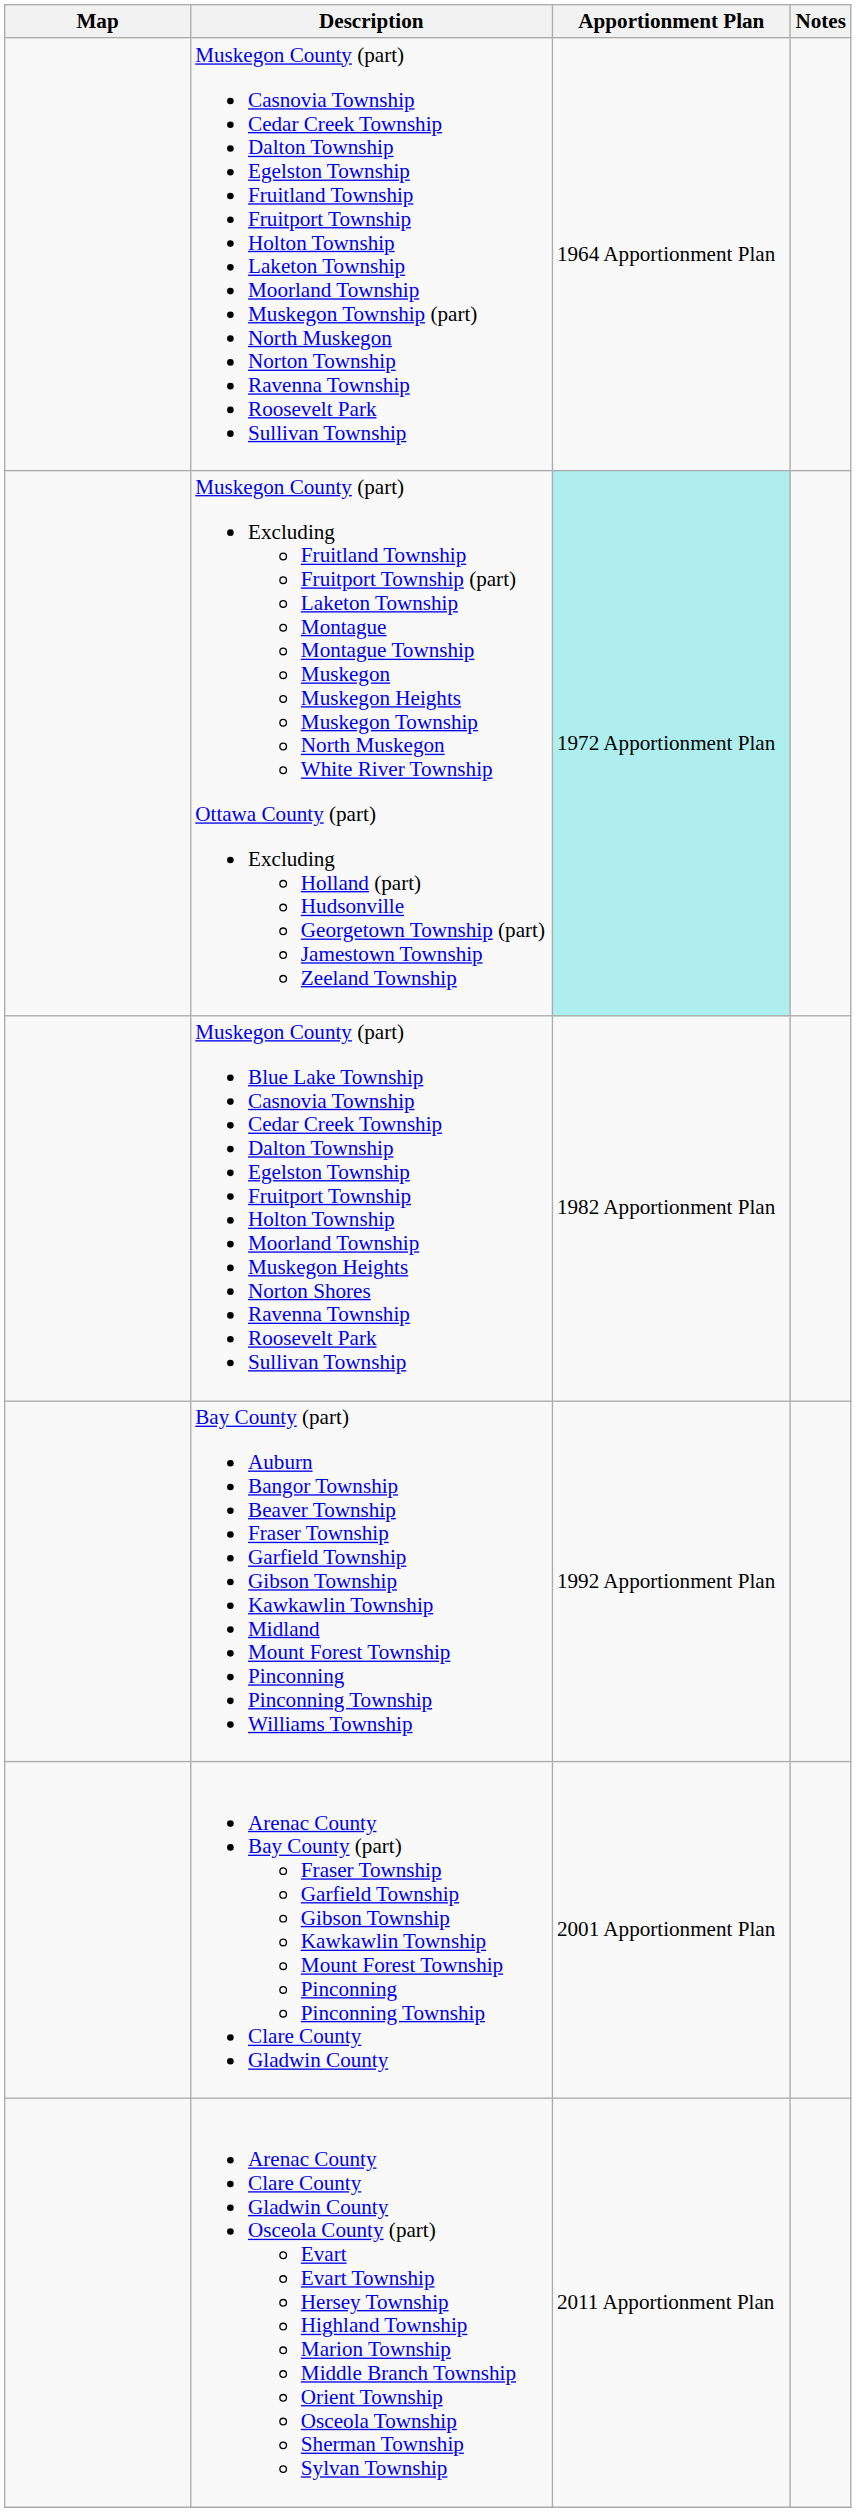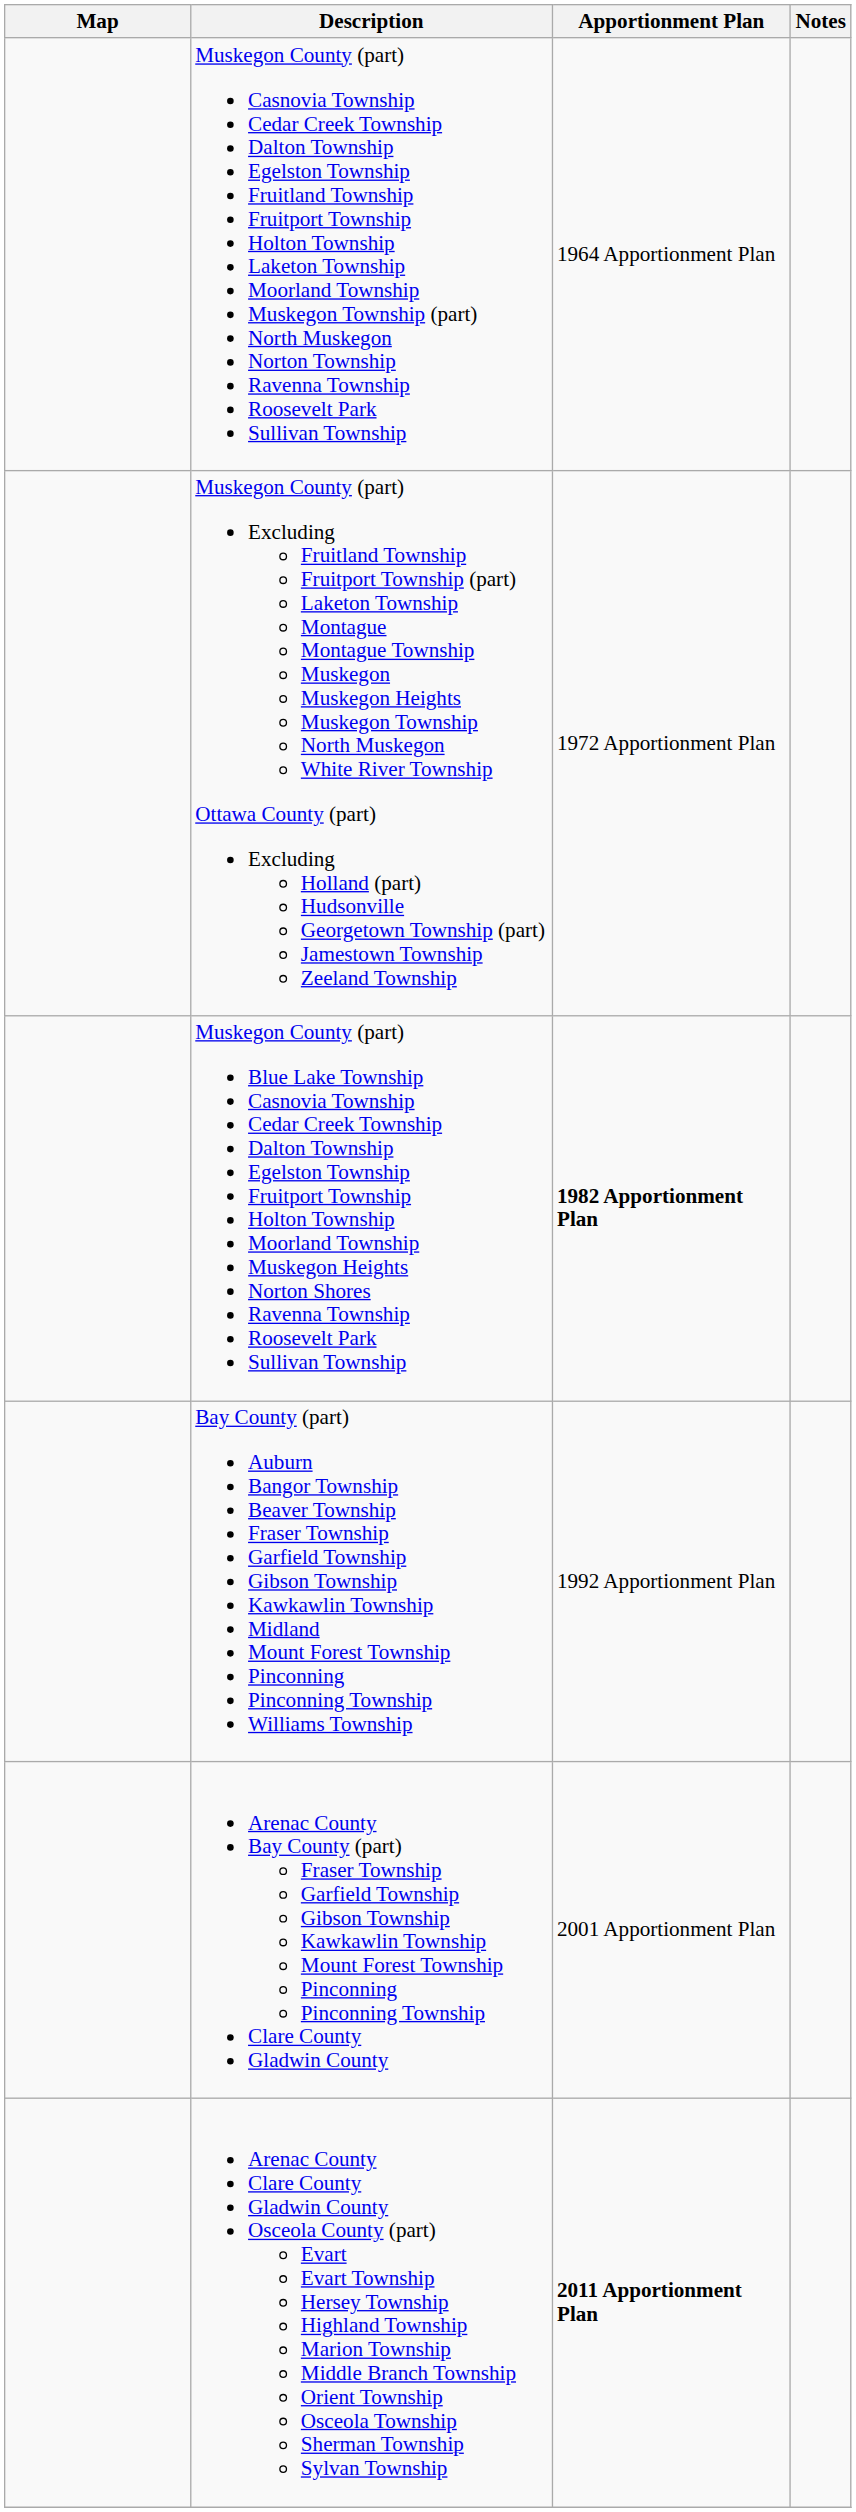(666, 742) paleturquoise background -> (666, 742) no background
(666, 1208) normal -> (650, 1208) bold
(666, 2302) normal -> (649, 2302) bold
